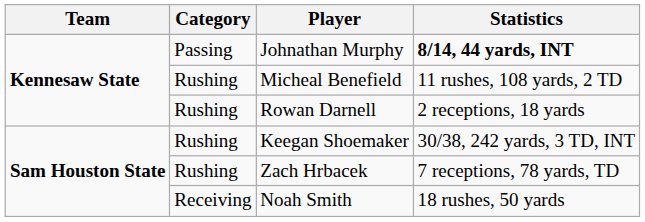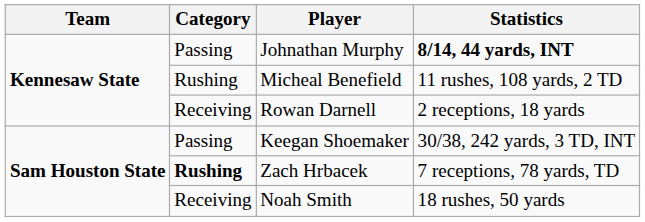(206, 110) Rushing -> (213, 110) Receiving
(206, 140) Rushing -> (203, 140) Passing
(206, 170) normal -> (208, 170) bold
